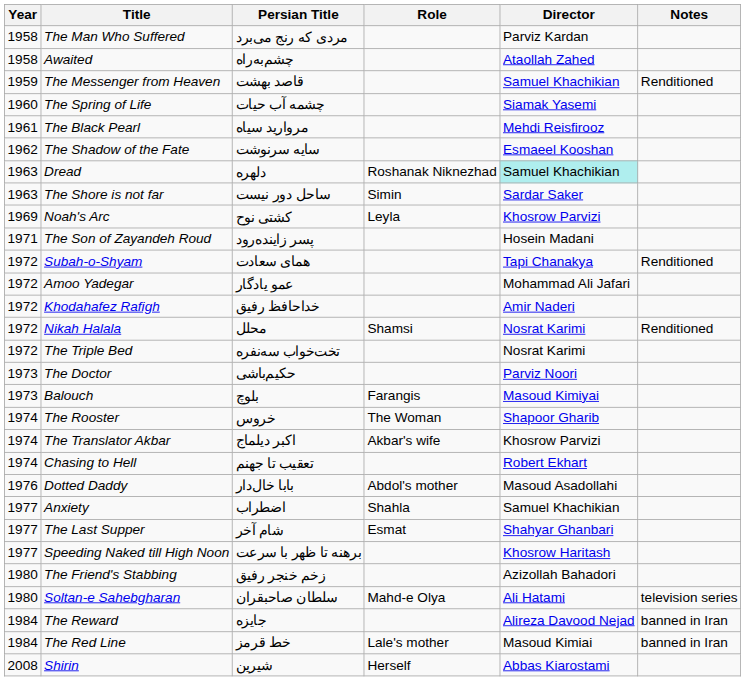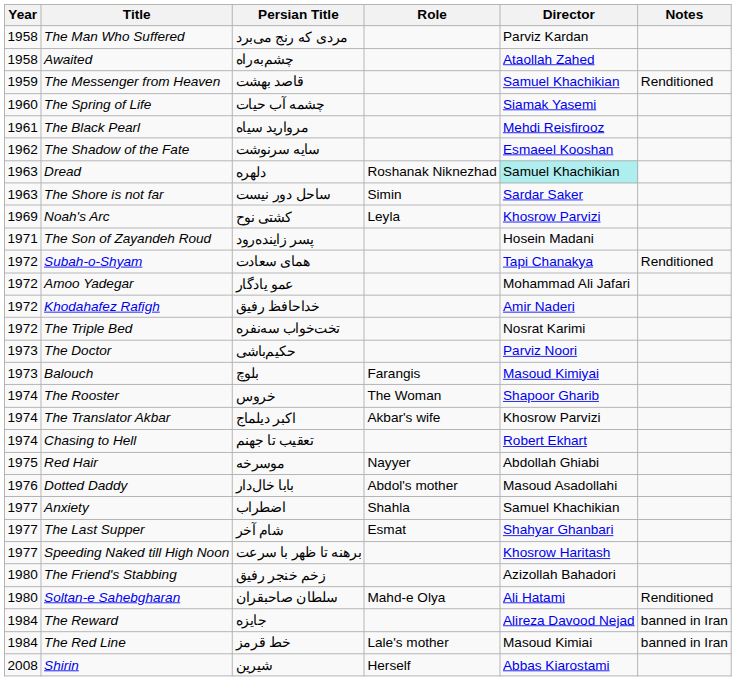- row: (83, 328)
+ row: (71, 463)
(689, 597) television series -> (677, 597) Renditioned
